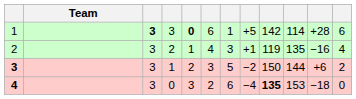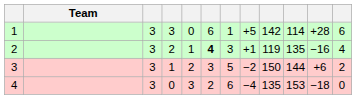(152, 31) bold -> (152, 31) normal
(191, 31) bold -> (191, 31) normal
(211, 49) normal -> (211, 49) bold
(14, 67) bold -> (14, 67) normal
(14, 85) bold -> (14, 85) normal
(271, 85) bold -> (271, 85) normal
